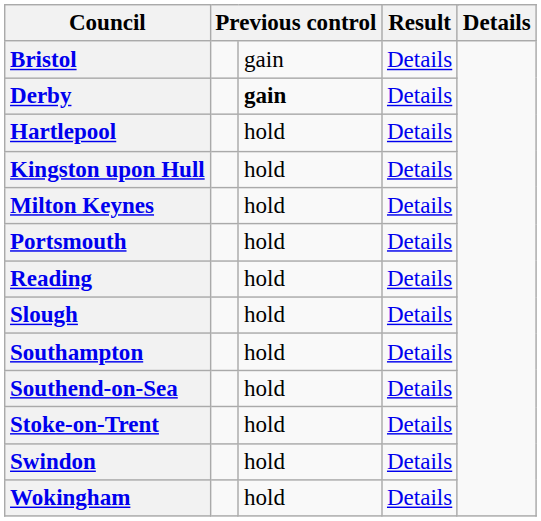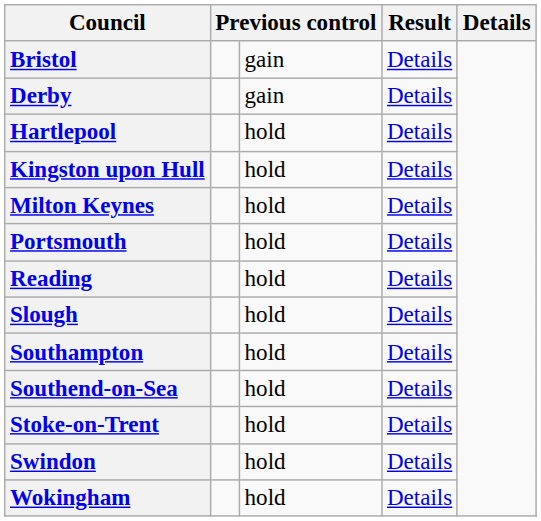(265, 95) bold -> (264, 95) normal
